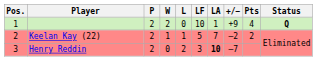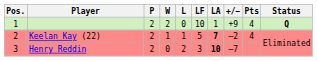(216, 37) normal -> (216, 37) bold
(252, 37) 2 -> (252, 37) 4
